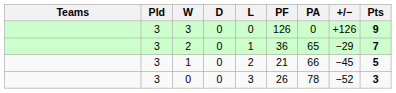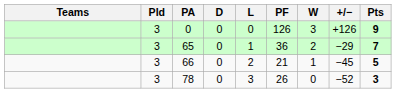columns swapped: (188, 12) <-> (313, 12)
